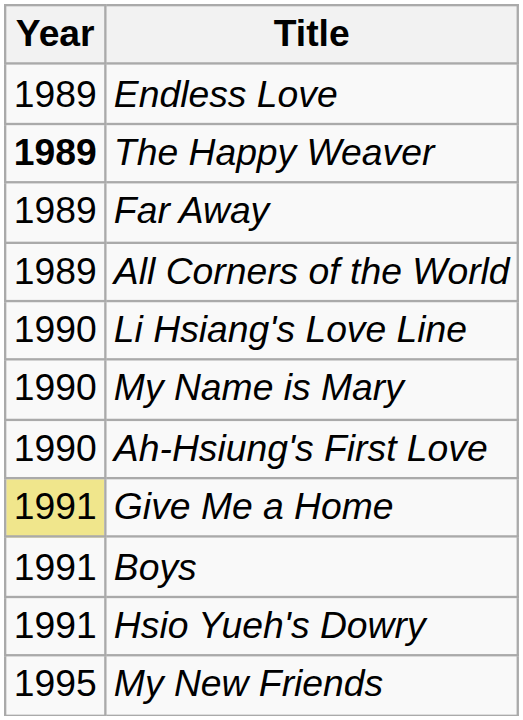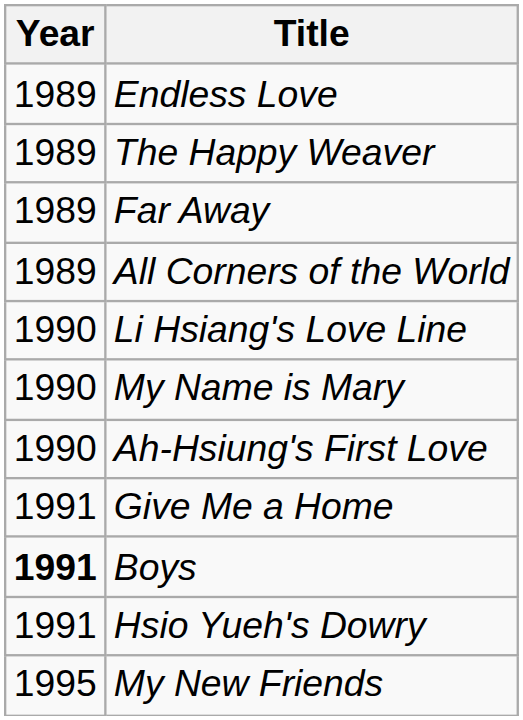(55, 152) bold -> (55, 152) normal
(55, 507) khaki background -> (55, 507) no background
(55, 566) normal -> (55, 566) bold
